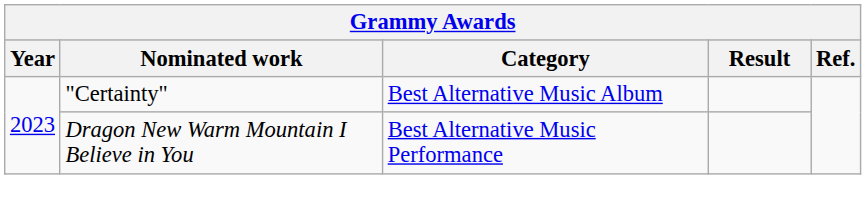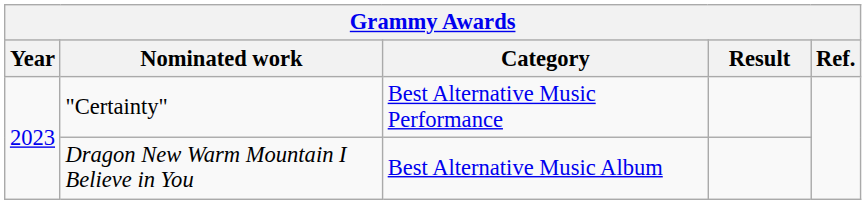(525, 93) Best Alternative Music Album -> (492, 106) Best Alternative Music Performance
(492, 142) Best Alternative Music Performance -> (525, 167) Best Alternative Music Album
